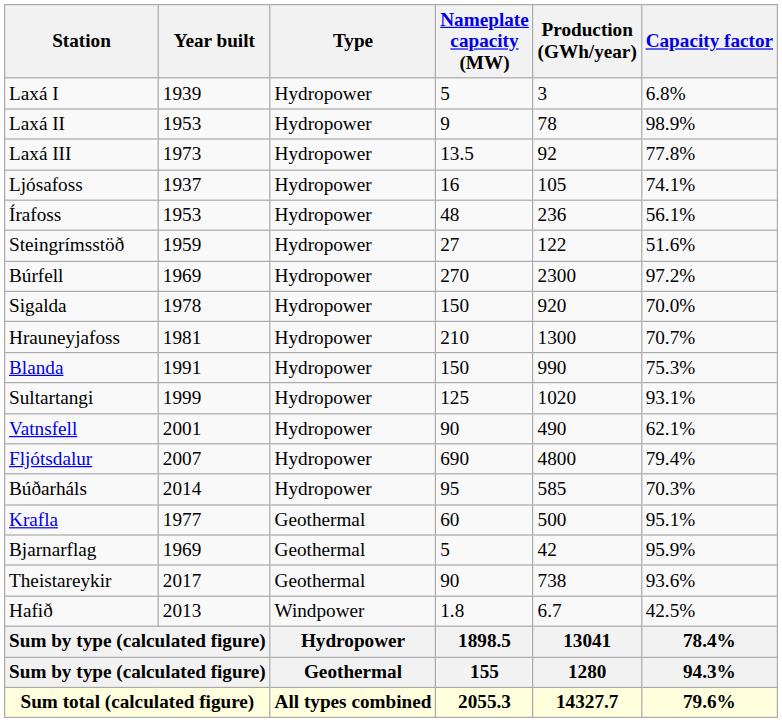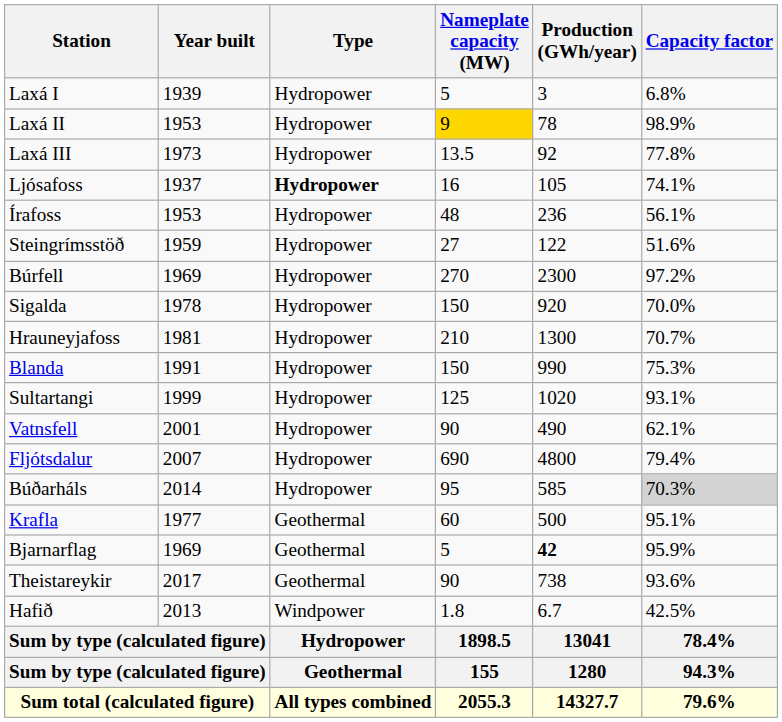(445, 123) no background -> (445, 123) gold background
(323, 184) normal -> (327, 184) bold
(670, 489) no background -> (670, 489) lightgrey background
(547, 550) normal -> (547, 550) bold
